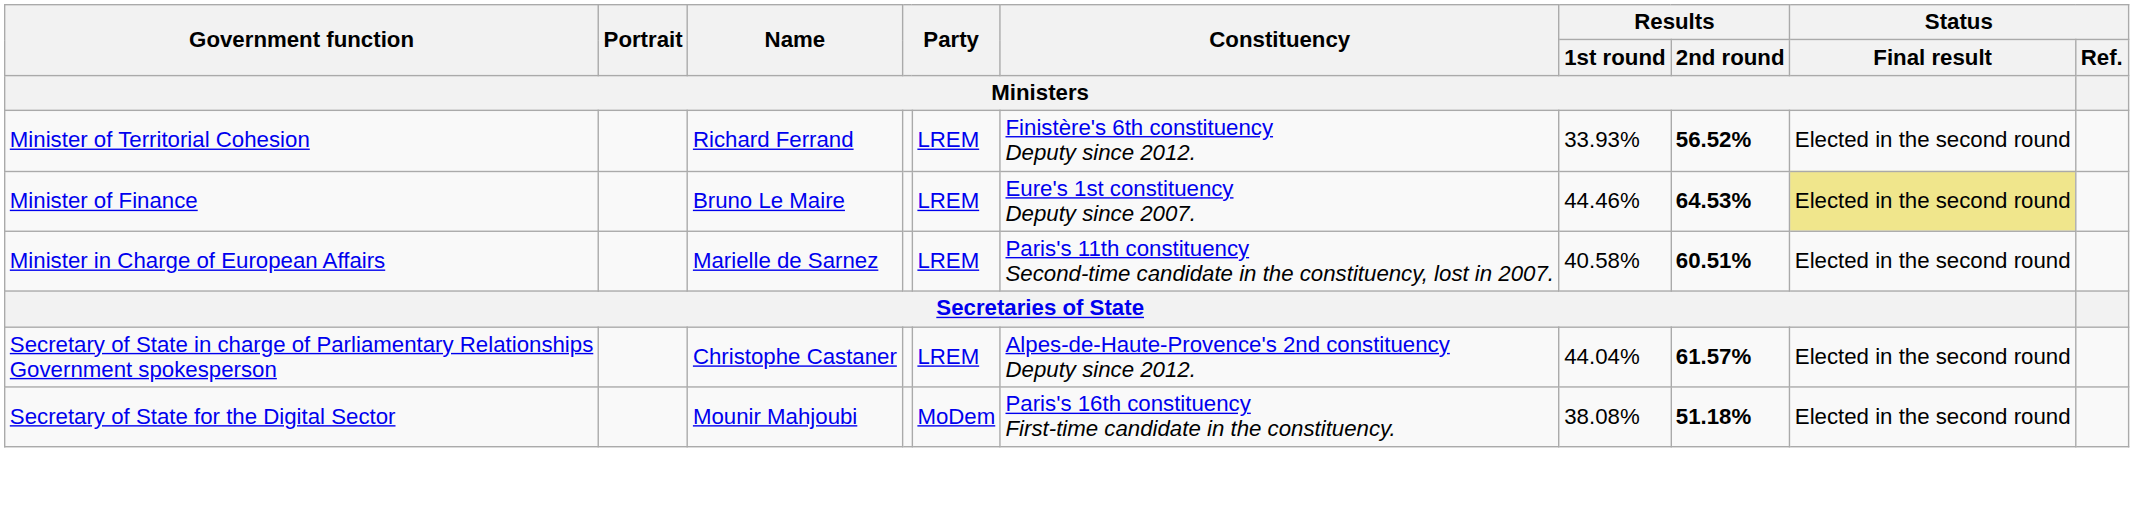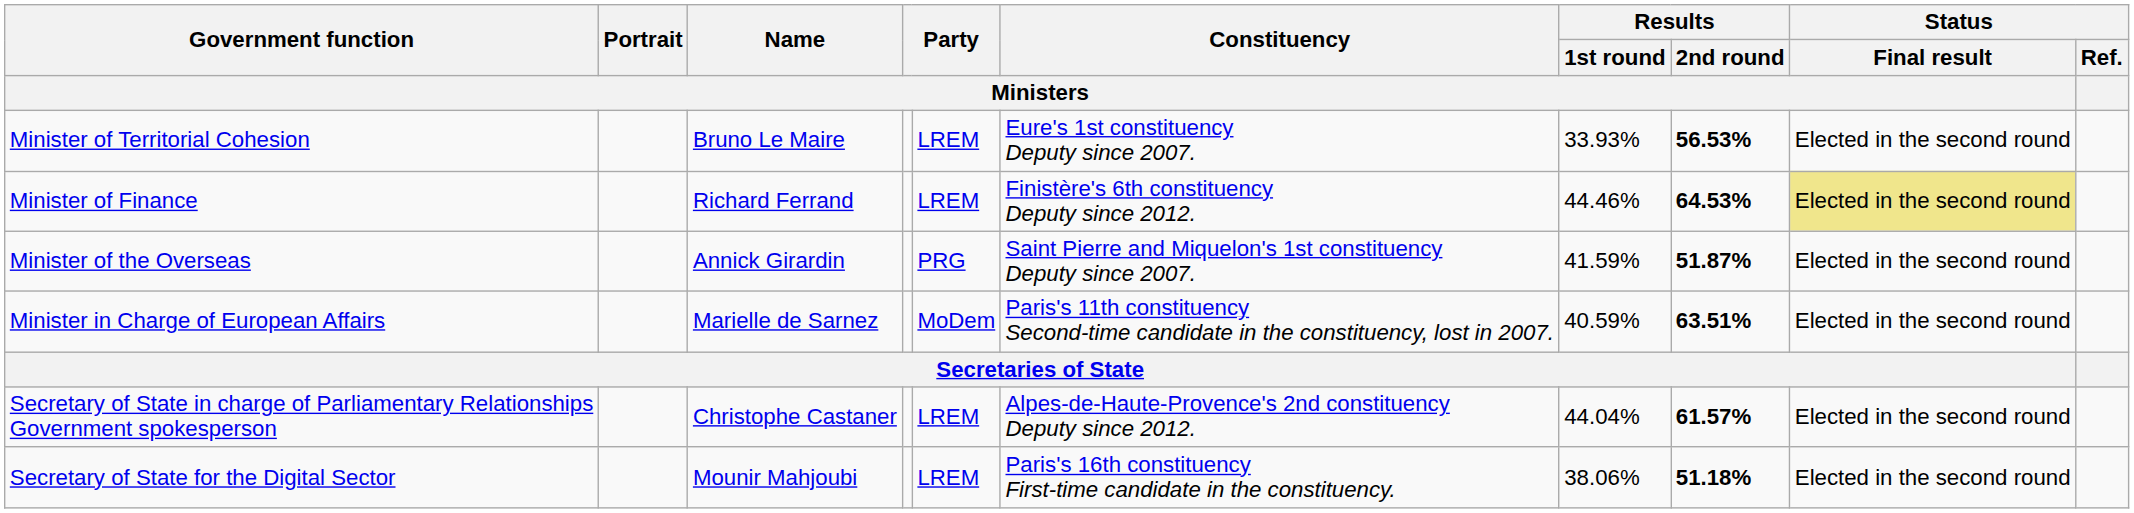(773, 140) Richard Ferrand -> (769, 140) Bruno Le Maire
(1139, 140) Finistère's 6th constituency Deputy since 2012. -> (1119, 140) Eure's 1st constituency Deputy since 2007.
(1714, 140) 56.52% -> (1714, 140) 56.53%
(769, 200) Bruno Le Maire -> (773, 200) Richard Ferrand
(1119, 200) Eure's 1st constituency Deputy since 2007. -> (1139, 200) Finistère's 6th constituency Deputy since 2012.
+ row: (130, 261)
(948, 261) LREM -> (956, 321) MoDem
(1602, 261) 40.58% -> (1602, 321) 40.59%
(1714, 261) 60.51% -> (1714, 321) 63.51%
(956, 416) MoDem -> (948, 477) LREM
(1602, 416) 38.08% -> (1602, 477) 38.06%
